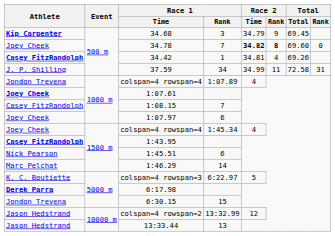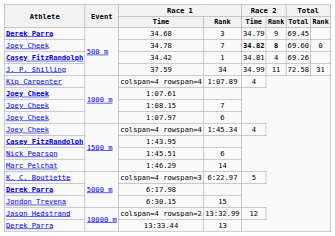(34, 33) Kip Carpenter -> (30, 33) Derek Parra
(36, 81) Jondon Trevena -> (34, 81) Kip Carpenter
(45, 105) Casey FitzRandolph -> (27, 105) Joey Cheek
(38, 225) Jason Hedstrand -> (30, 225) Derek Parra
